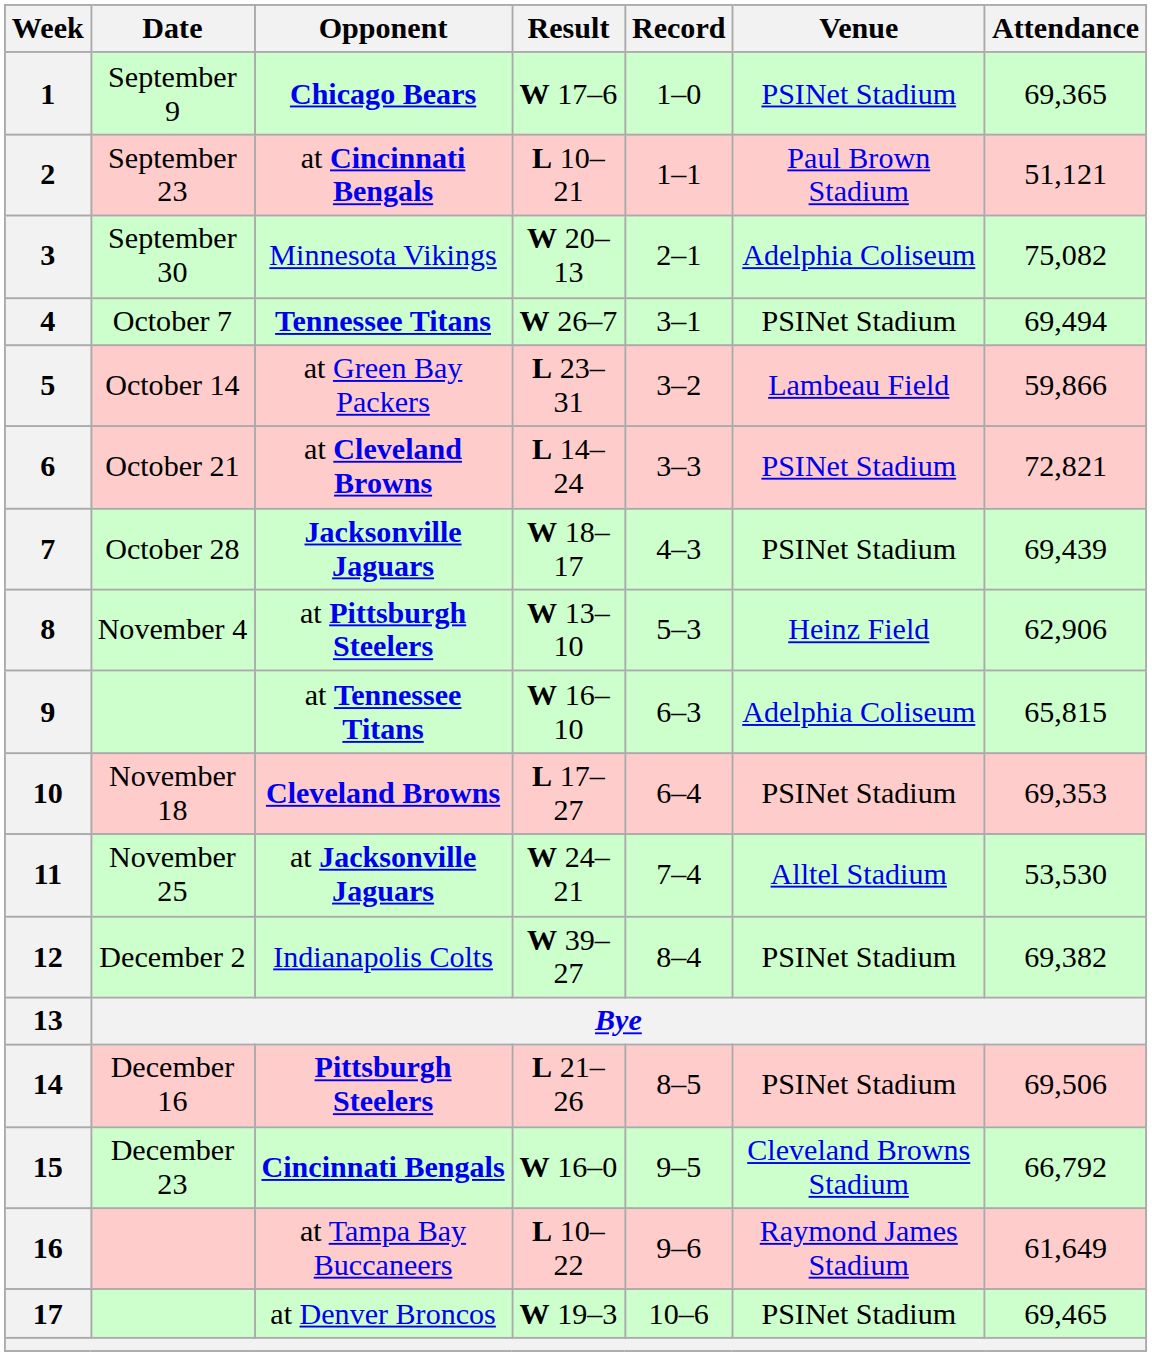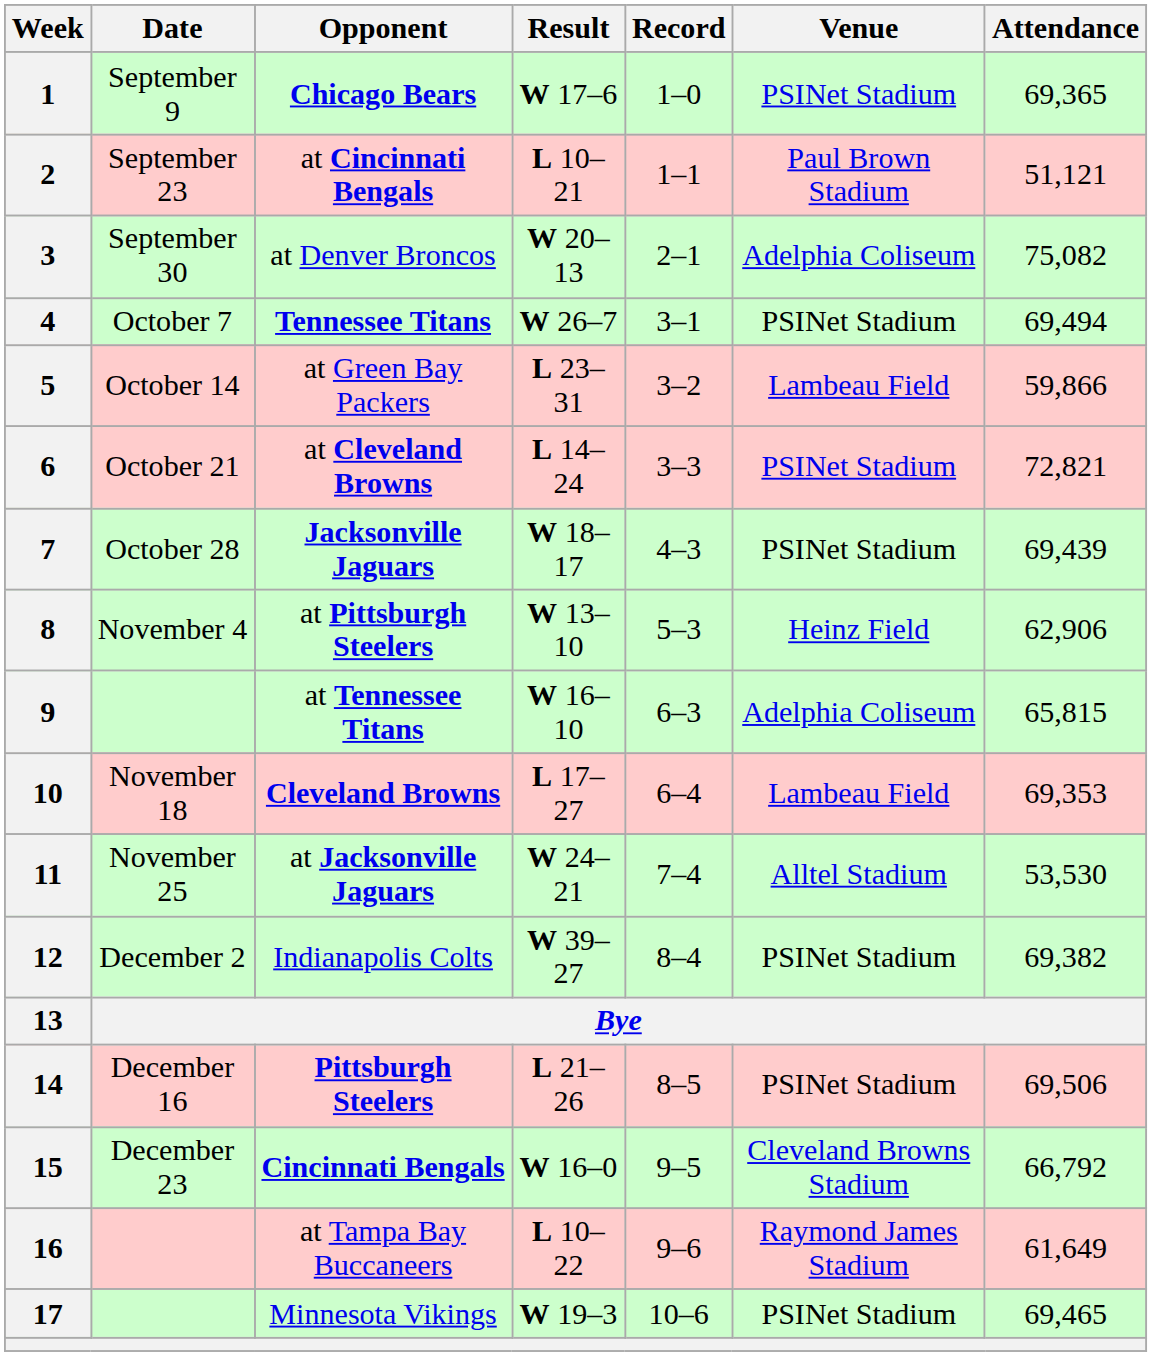(383, 256) Minnesota Vikings -> (383, 256) at Denver Broncos
(859, 793) PSINet Stadium -> (859, 793) Lambeau Field
(383, 1313) at Denver Broncos -> (383, 1313) Minnesota Vikings
